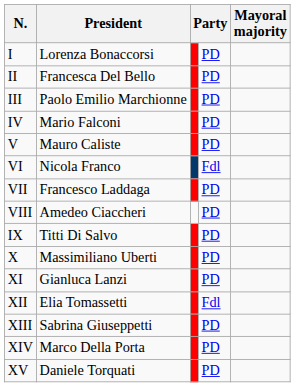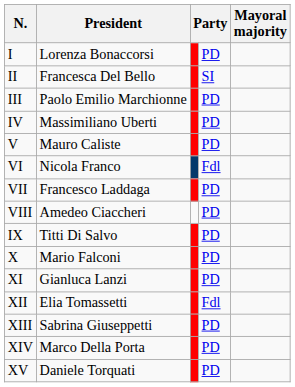(211, 76) PD -> (208, 76) SI
(80, 122) Mario Falconi -> (98, 122) Massimiliano Uberti
(98, 257) Massimiliano Uberti -> (80, 257) Mario Falconi
